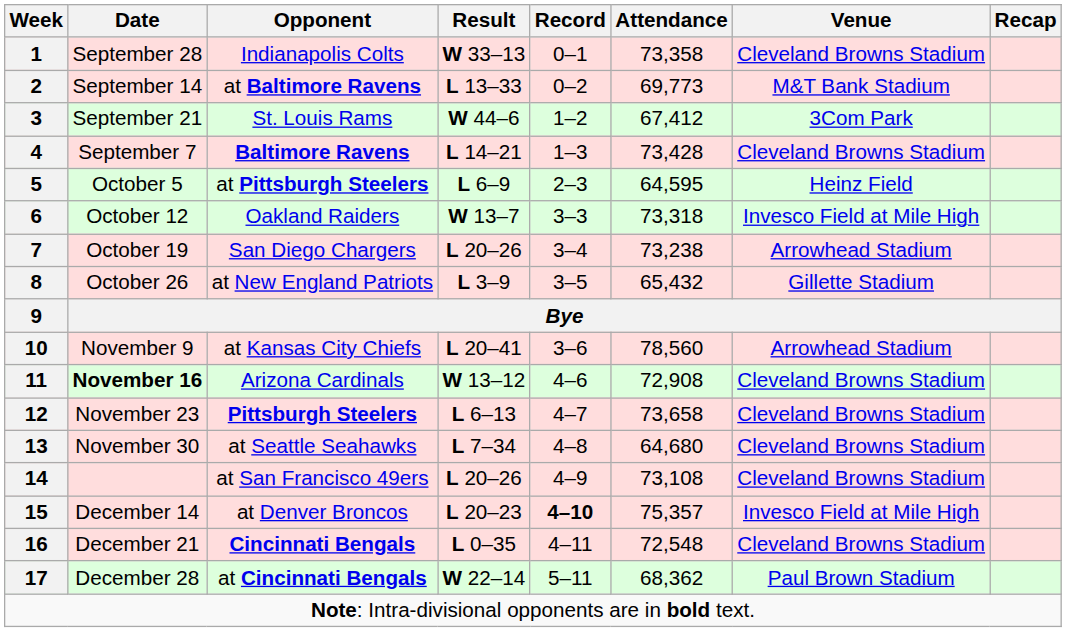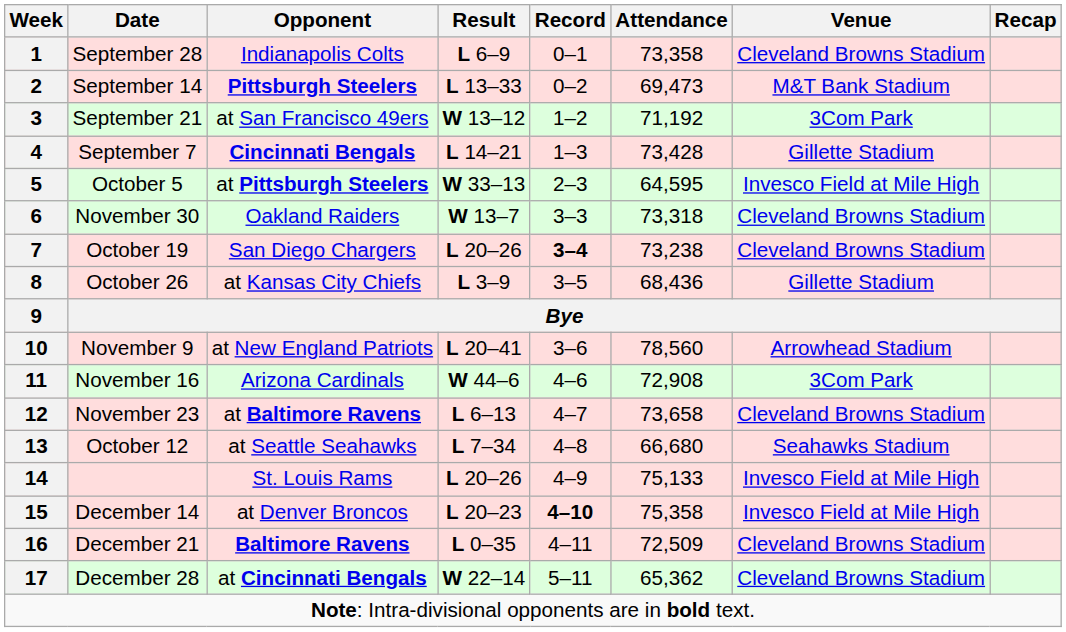(484, 53) W 33–13 -> (484, 53) L 6–9
(322, 86) at Baltimore Ravens -> (322, 86) Pittsburgh Steelers
(672, 86) 69,773 -> (672, 86) 69,473
(322, 119) St. Louis Rams -> (322, 119) at San Francisco 49ers
(484, 119) W 44–6 -> (484, 119) W 13–12
(672, 119) 67,412 -> (672, 119) 71,192
(322, 151) Baltimore Ravens -> (322, 151) Cincinnati Bengals
(861, 151) Cleveland Browns Stadium -> (861, 151) Gillette Stadium
(484, 184) L 6–9 -> (484, 184) W 33–13
(861, 184) Heinz Field -> (861, 184) Invesco Field at Mile High
(137, 217) October 12 -> (137, 217) November 30
(861, 217) Invesco Field at Mile High -> (861, 217) Cleveland Browns Stadium
(570, 250) normal -> (570, 250) bold
(861, 250) Arrowhead Stadium -> (861, 250) Cleveland Browns Stadium
(322, 282) at New England Patriots -> (322, 282) at Kansas City Chiefs
(672, 282) 65,432 -> (672, 282) 68,436
(322, 348) at Kansas City Chiefs -> (322, 348) at New England Patriots
(137, 380) bold -> (137, 380) normal
(484, 380) W 13–12 -> (484, 380) W 44–6
(861, 380) Cleveland Browns Stadium -> (861, 380) 3Com Park
(322, 413) Pittsburgh Steelers -> (322, 413) at Baltimore Ravens
(137, 446) November 30 -> (137, 446) October 12
(672, 446) 64,680 -> (672, 446) 66,680
(861, 446) Cleveland Browns Stadium -> (861, 446) Seahawks Stadium
(322, 479) at San Francisco 49ers -> (322, 479) St. Louis Rams
(672, 479) 73,108 -> (672, 479) 75,133
(861, 479) Cleveland Browns Stadium -> (861, 479) Invesco Field at Mile High
(672, 511) 75,357 -> (672, 511) 75,358
(322, 544) Cincinnati Bengals -> (322, 544) Baltimore Ravens
(672, 544) 72,548 -> (672, 544) 72,509
(672, 577) 68,362 -> (672, 577) 65,362
(861, 577) Paul Brown Stadium -> (861, 577) Cleveland Browns Stadium
